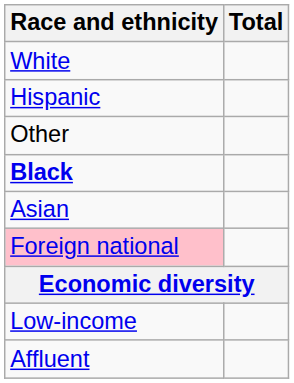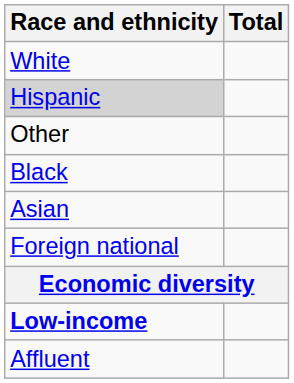(55, 97) no background -> (55, 97) lightgrey background
(42, 172) bold -> (39, 172) normal
(94, 246) pink background -> (94, 246) no background
(74, 321) normal -> (79, 321) bold
